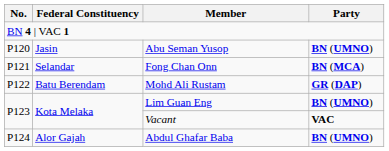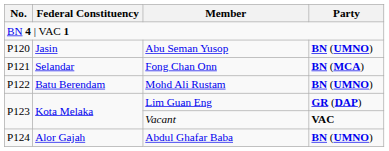(336, 84) GR (DAP) -> (342, 84) BN (UMNO)
(342, 102) BN (UMNO) -> (336, 102) GR (DAP)
